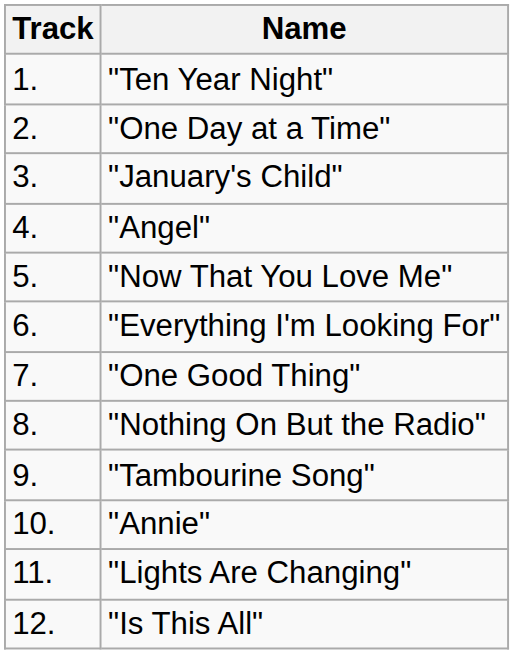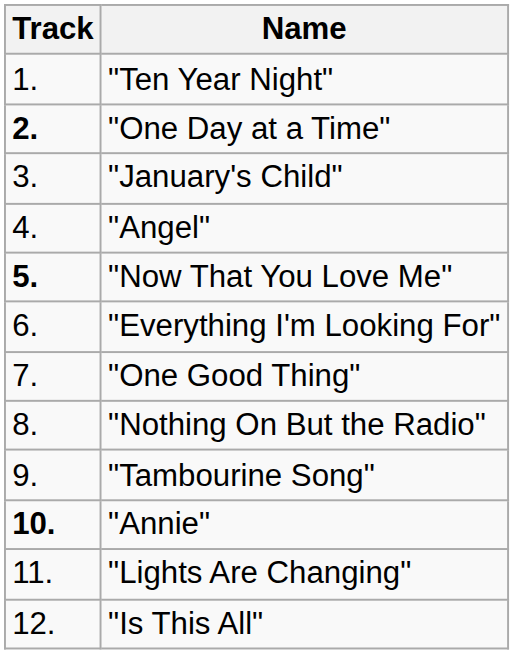(25, 128) normal -> (25, 128) bold
(25, 276) normal -> (25, 276) bold
(34, 524) normal -> (34, 524) bold
